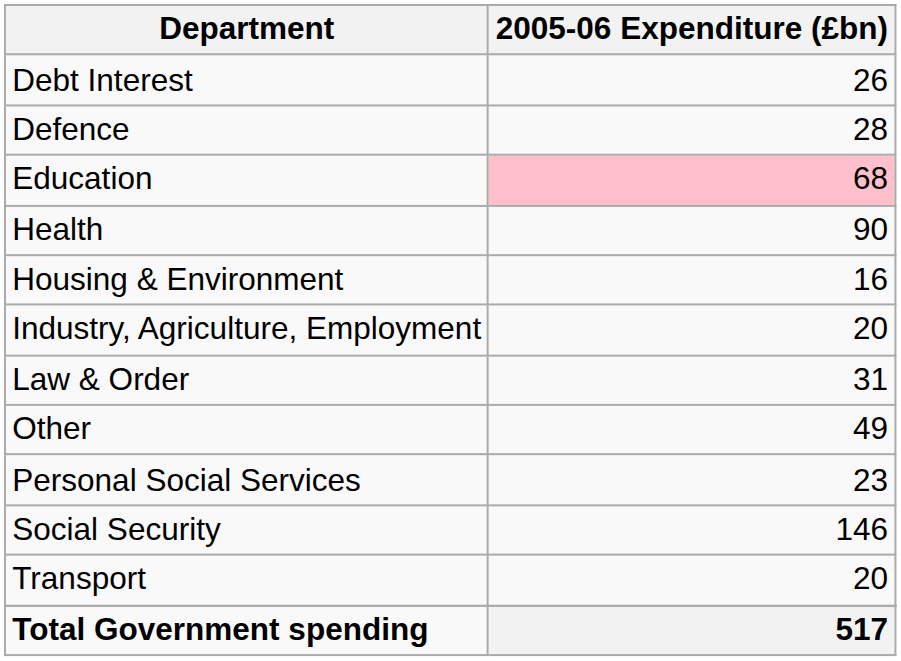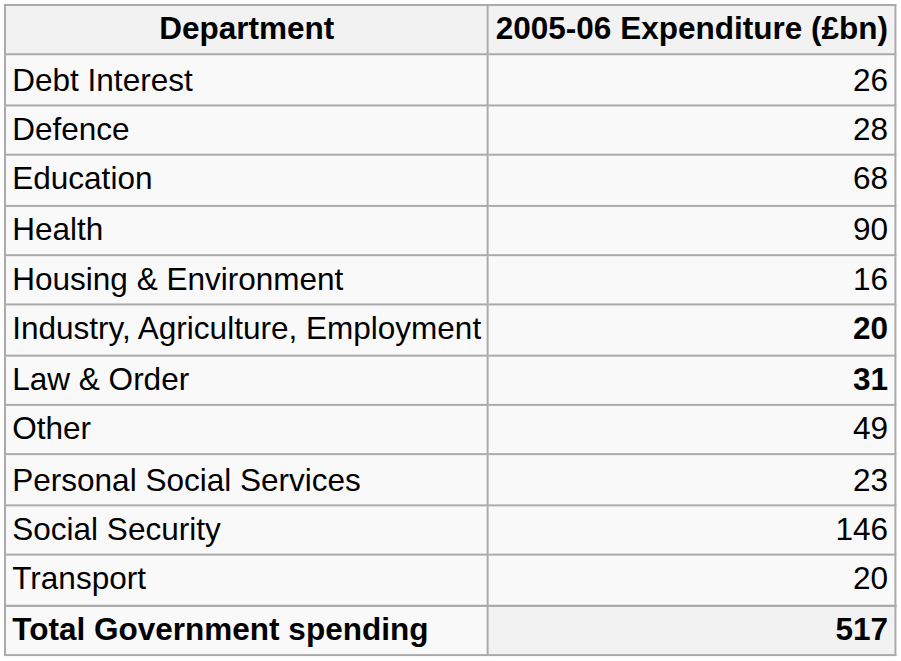(871, 179) pink background -> (871, 179) no background
(871, 329) normal -> (871, 329) bold
(871, 379) normal -> (871, 379) bold
